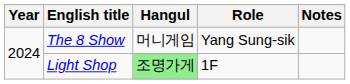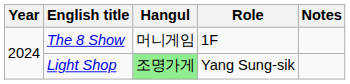(248, 40) Yang Sung-sik -> (210, 40) 1F
(210, 66) 1F -> (248, 66) Yang Sung-sik
